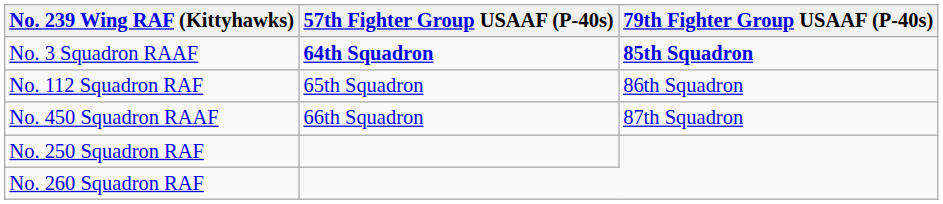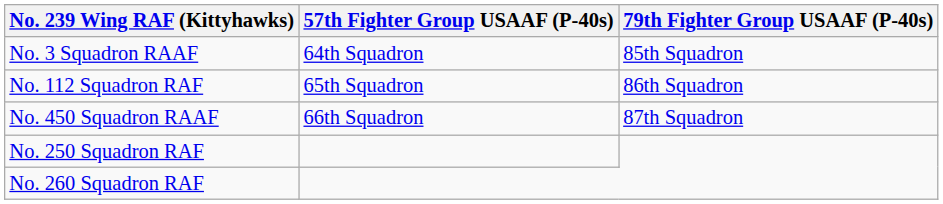(368, 53) bold -> (363, 53) normal
(688, 53) bold -> (683, 53) normal
